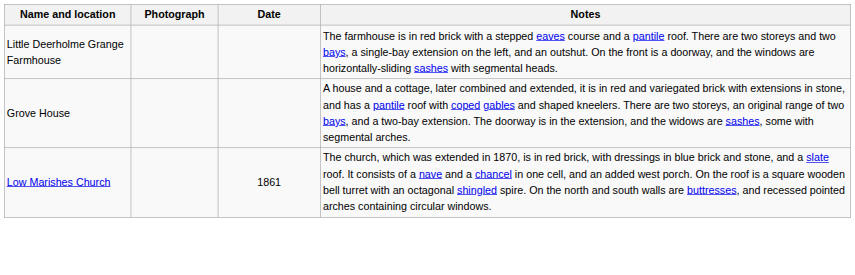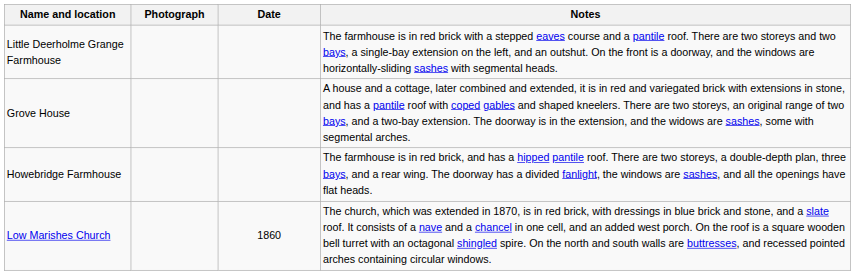+ row: (64, 174)
(269, 182) 1861 -> (269, 235) 1860
